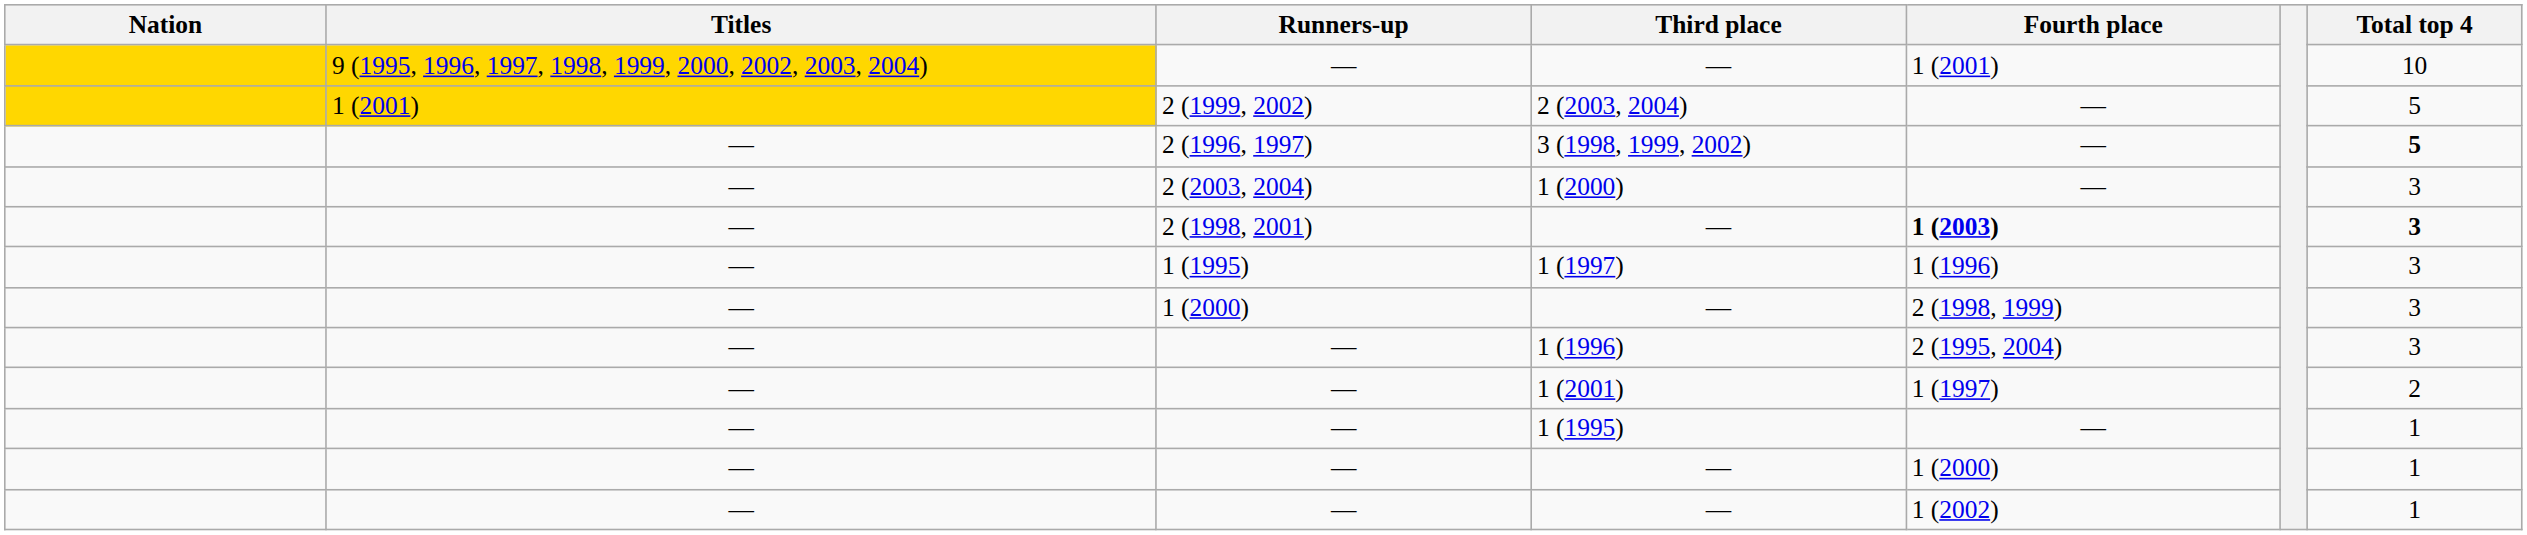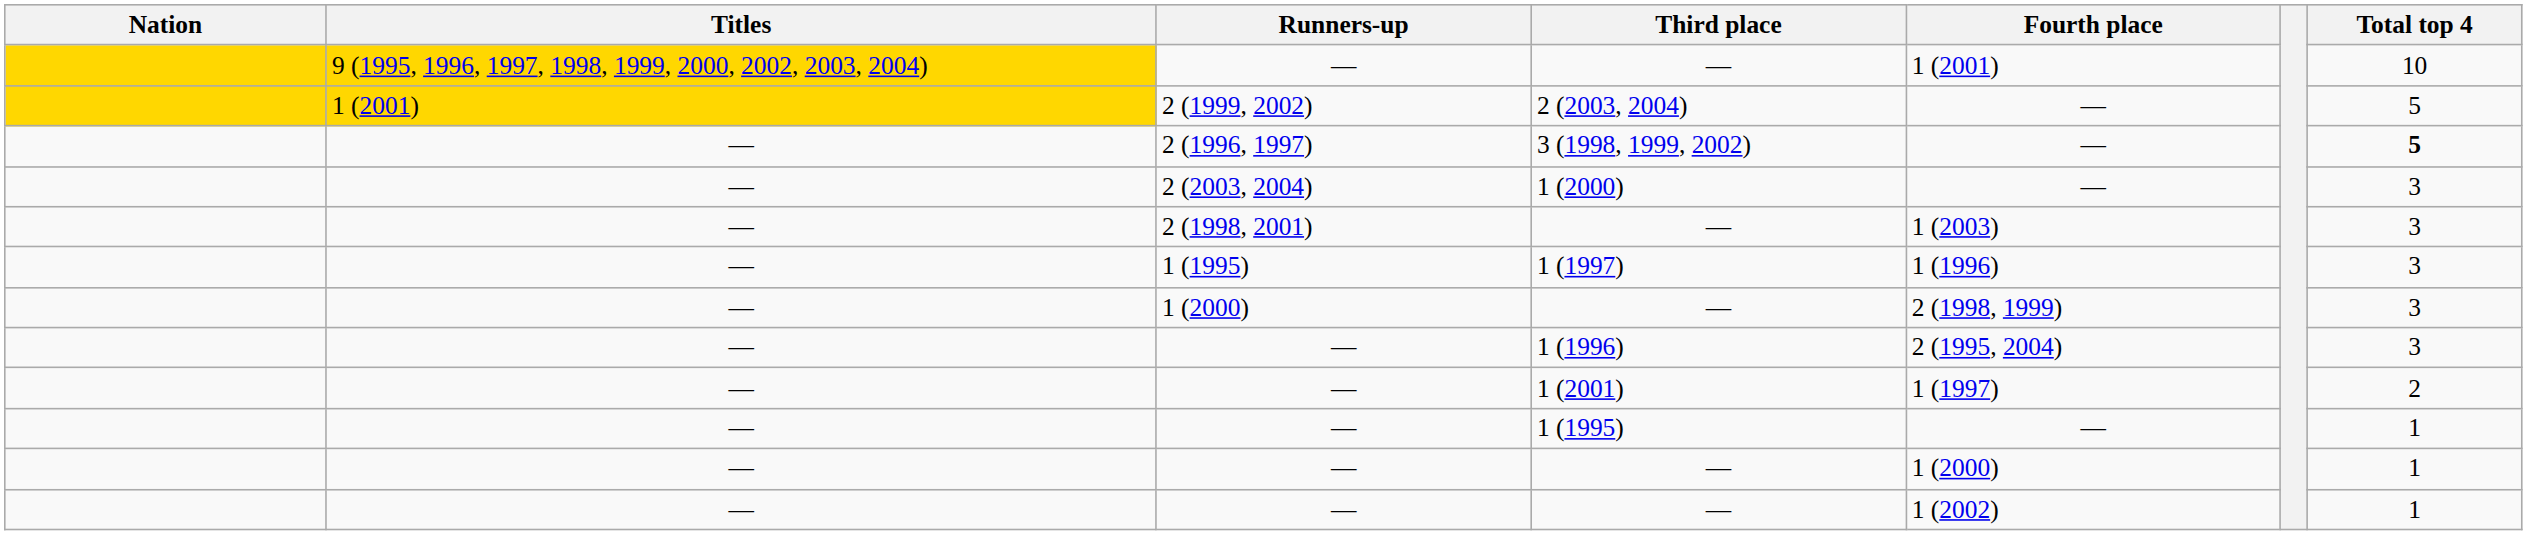(1955, 226) bold -> (1955, 226) normal
(2415, 226) bold -> (2415, 226) normal
